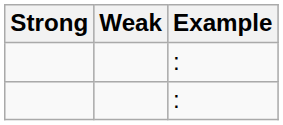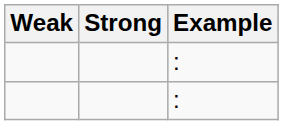columns swapped: (49, 23) <-> (131, 23)
